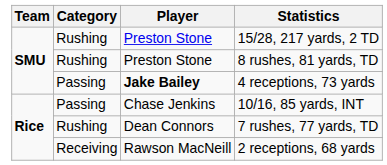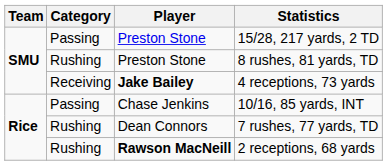(82, 38) Rushing -> (75, 38) Passing
(81, 82) Passing -> (81, 82) Receiving
(87, 148) Receiving -> (76, 148) Rushing
(178, 148) normal -> (174, 148) bold
